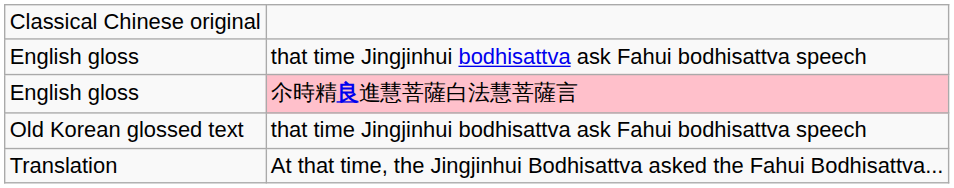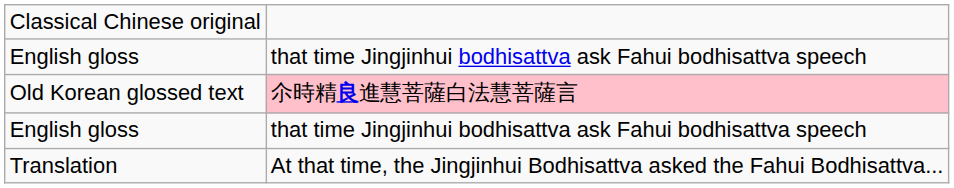(74, 93) English gloss -> (127, 93) Old Korean glossed text
(127, 130) Old Korean glossed text -> (74, 130) English gloss
